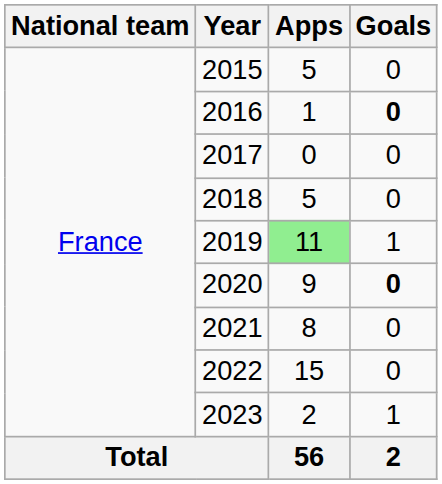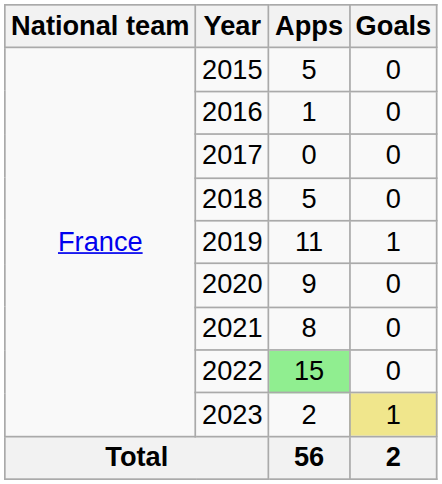(393, 112) bold -> (393, 112) normal
(309, 241) lightgreen background -> (309, 241) no background
(393, 284) bold -> (393, 284) normal
(309, 371) no background -> (309, 371) lightgreen background
(393, 414) no background -> (393, 414) khaki background
